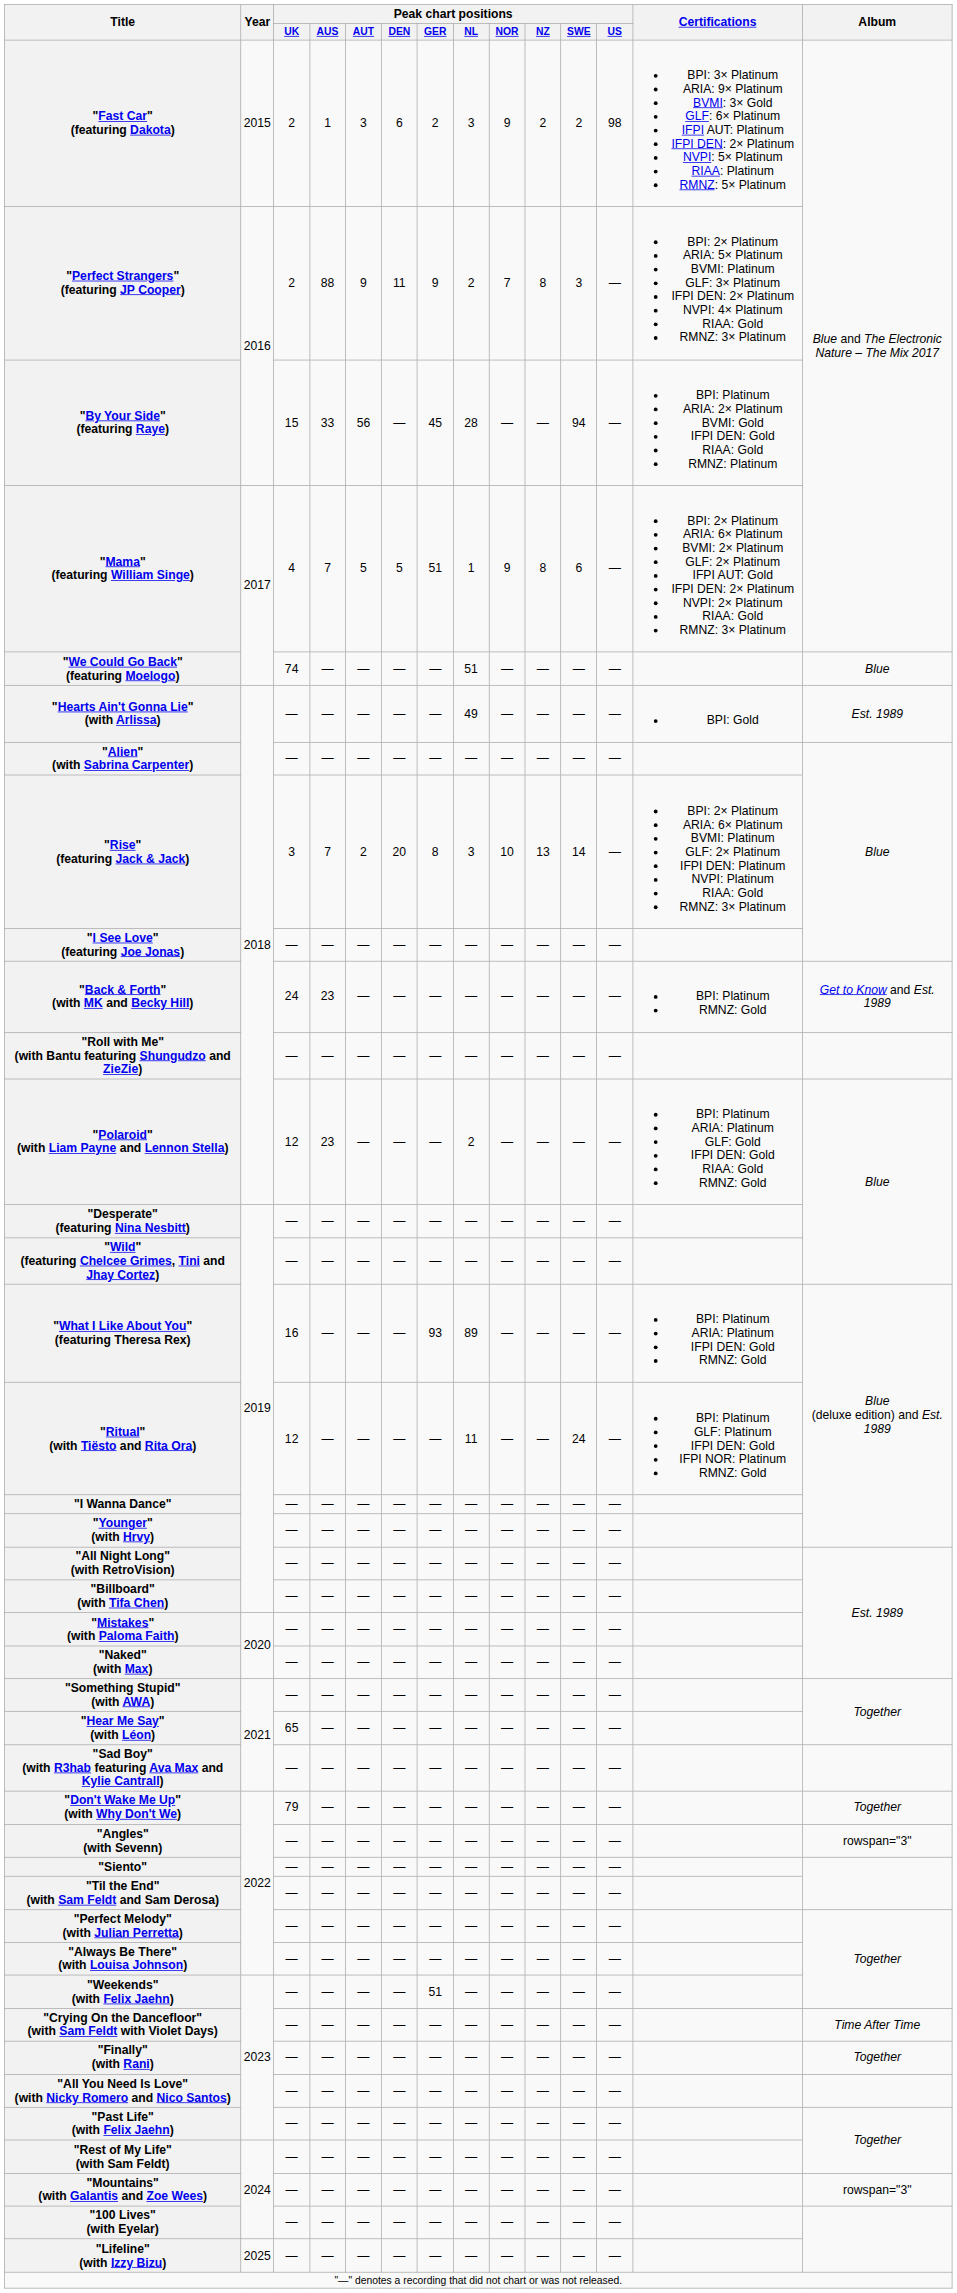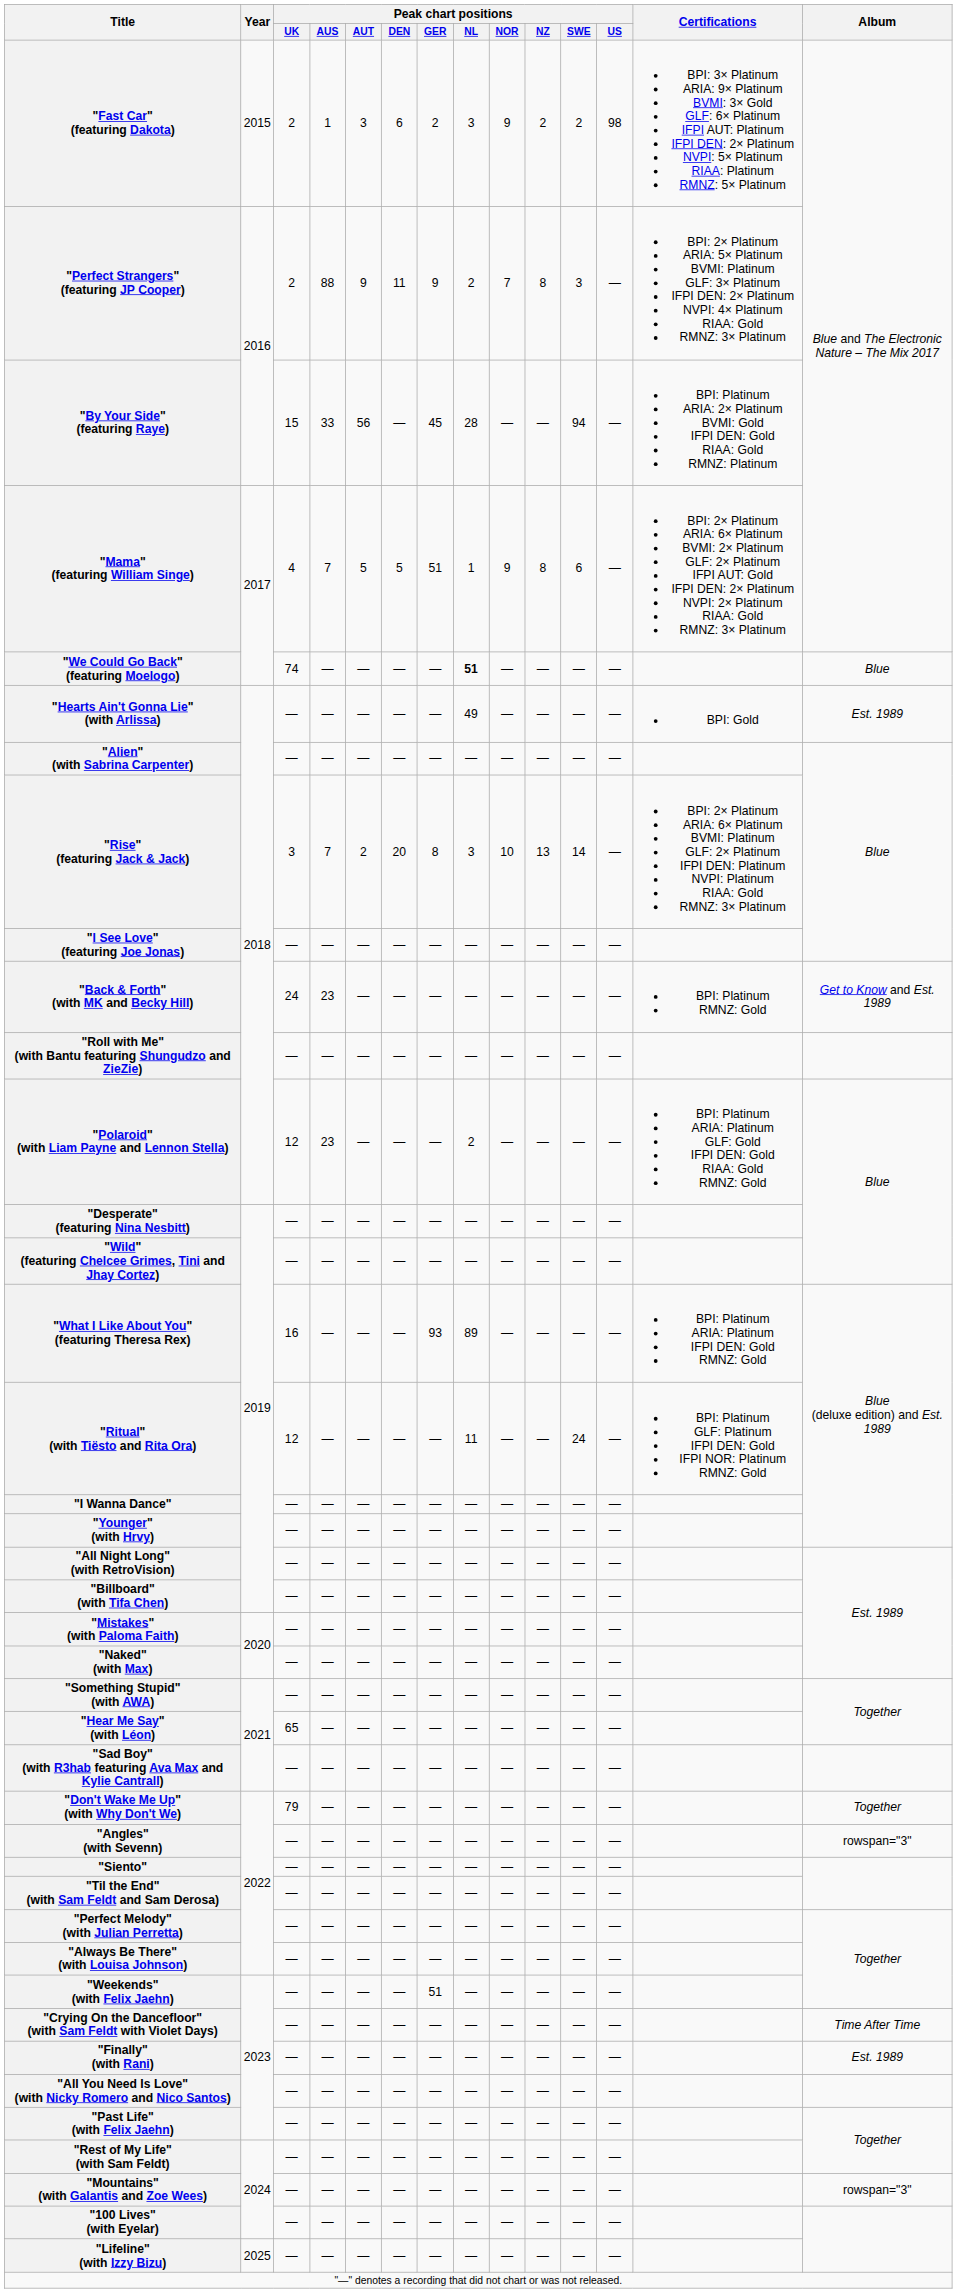(471, 668) normal -> (471, 668) bold
(877, 2057) Together -> (877, 2057) Est. 1989
